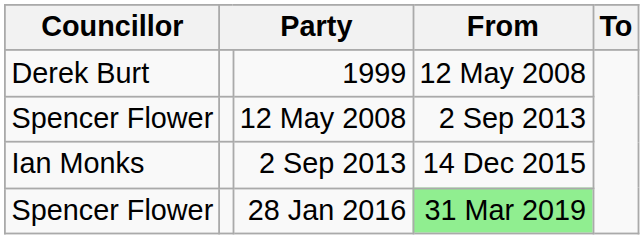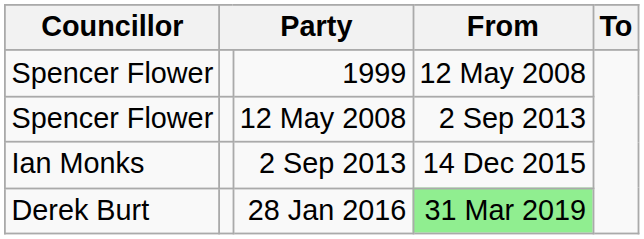(80, 73) Derek Burt -> (112, 73) Spencer Flower
(112, 210) Spencer Flower -> (80, 210) Derek Burt
